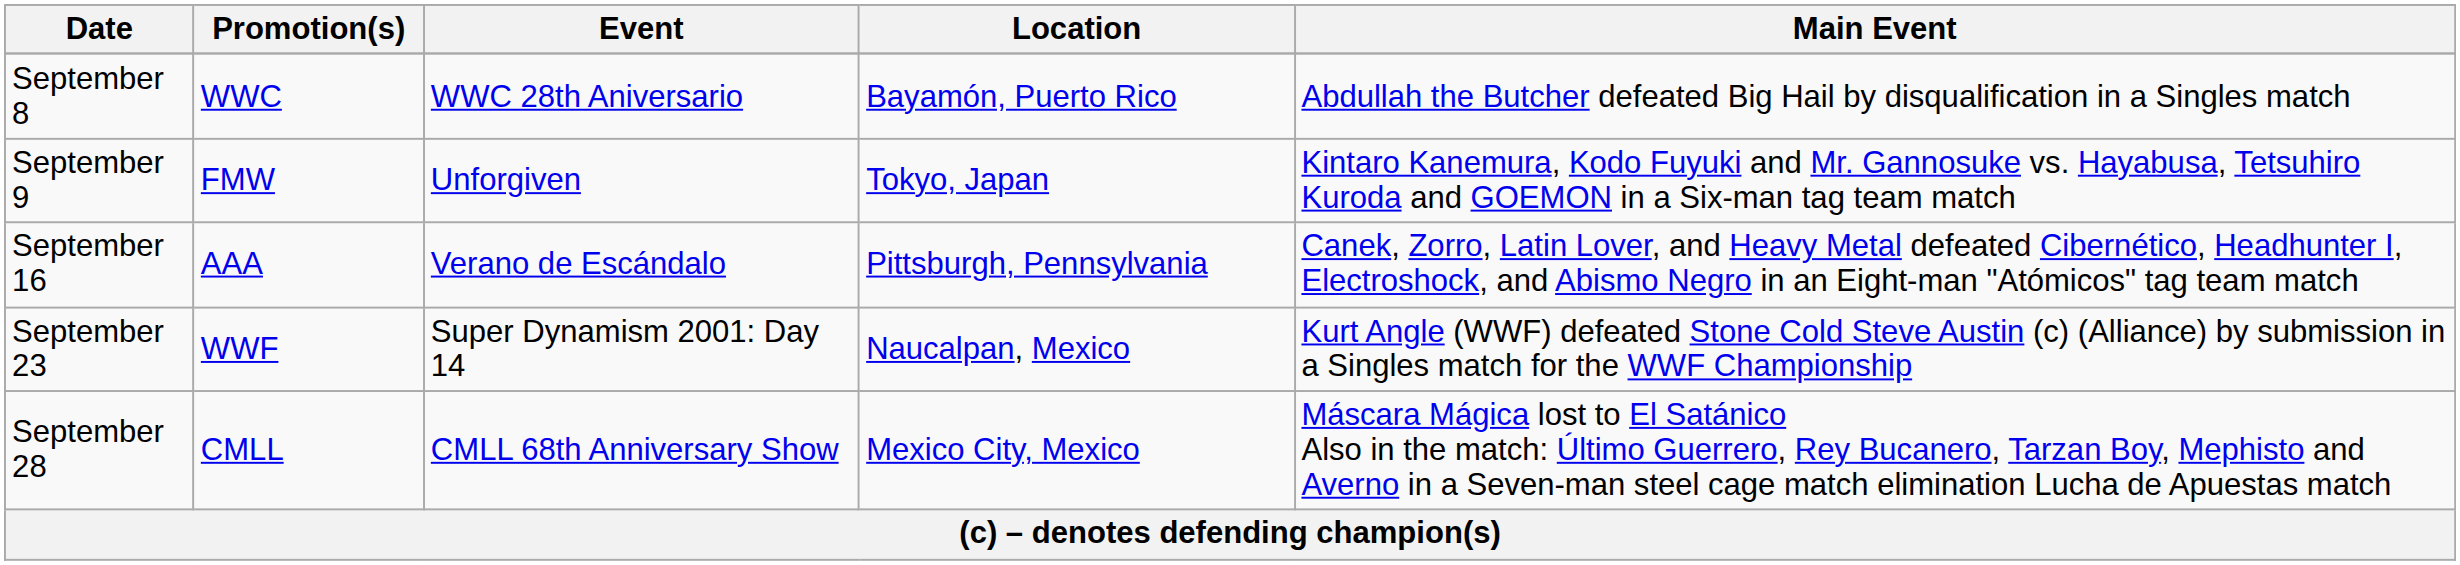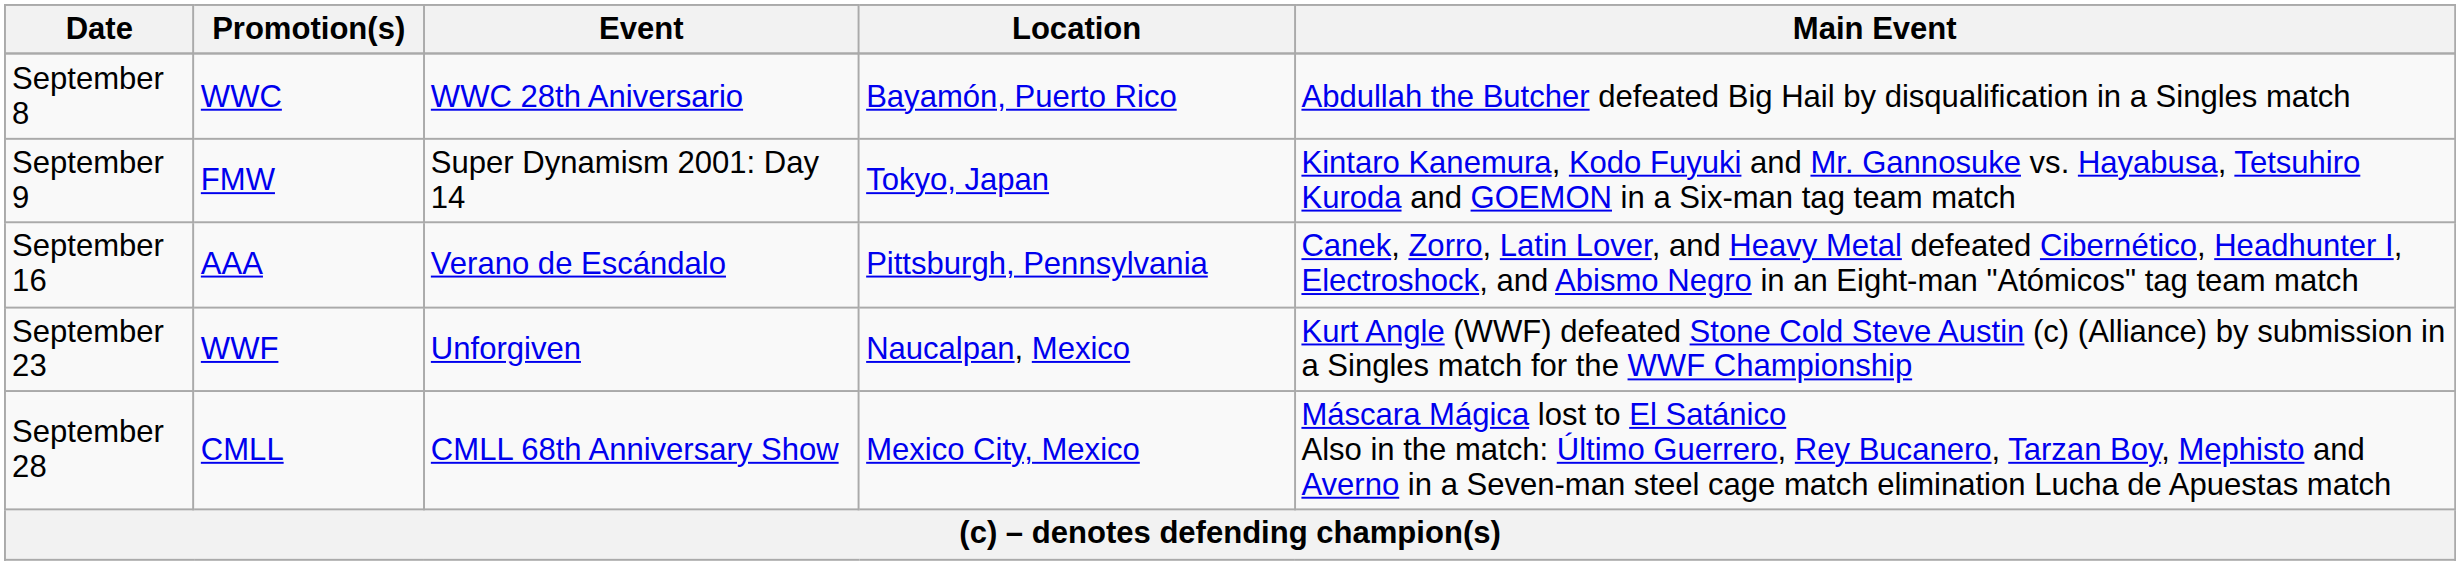(506, 179) Unforgiven -> (625, 179) Super Dynamism 2001: Day 14
(625, 348) Super Dynamism 2001: Day 14 -> (506, 348) Unforgiven
